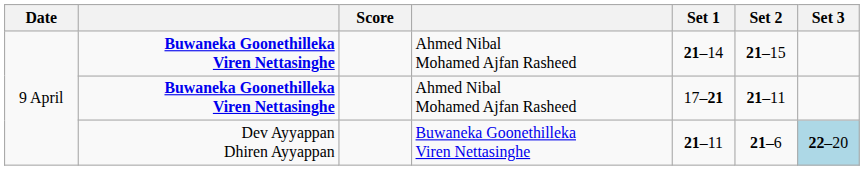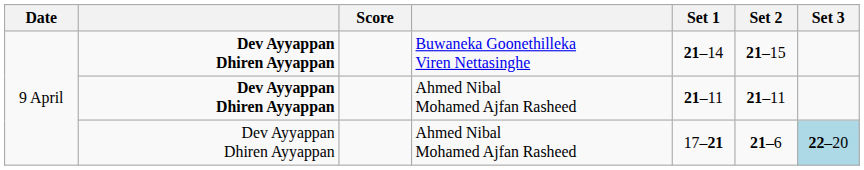(250, 53) Buwaneka Goonethilleka Viren Nettasinghe -> (275, 53) Dev Ayyappan Dhiren Ayyappan
(496, 53) Ahmed Nibal Mohamed Ajfan Rasheed -> (496, 53) Buwaneka Goonethilleka Viren Nettasinghe
(250, 98) Buwaneka Goonethilleka Viren Nettasinghe -> (275, 98) Dev Ayyappan Dhiren Ayyappan
(703, 98) 17–21 -> (703, 98) 21–11
(496, 143) Buwaneka Goonethilleka Viren Nettasinghe -> (496, 143) Ahmed Nibal Mohamed Ajfan Rasheed
(703, 143) 21–11 -> (703, 143) 17–21
